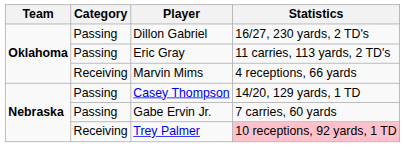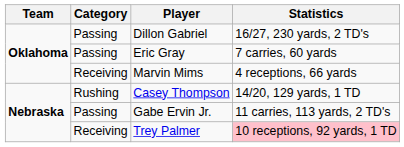(313, 53) 11 carries, 113 yards, 2 TD's -> (286, 53) 7 carries, 60 yards
(95, 92) Passing -> (96, 92) Rushing
(286, 112) 7 carries, 60 yards -> (313, 112) 11 carries, 113 yards, 2 TD's
